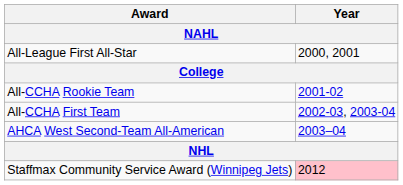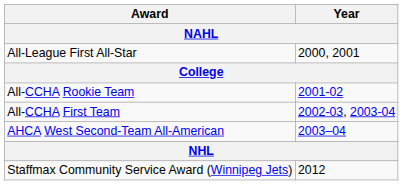(312, 170) pink background -> (312, 170) no background
